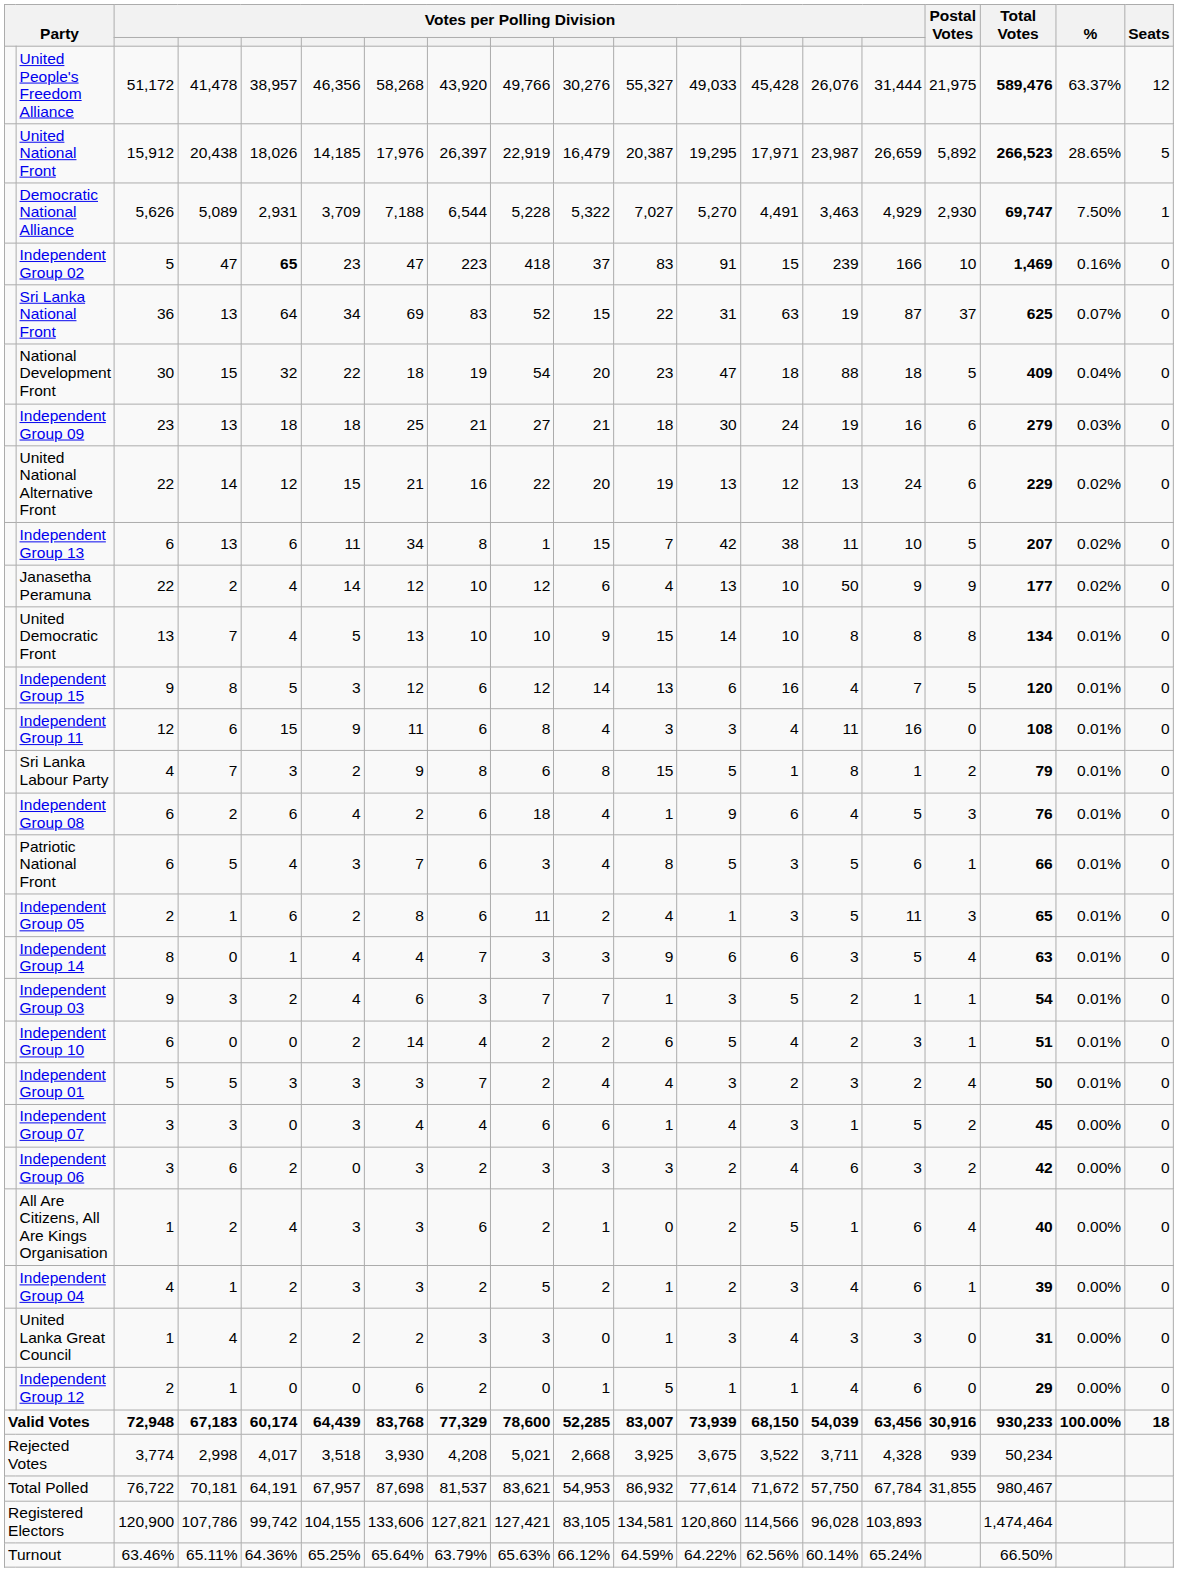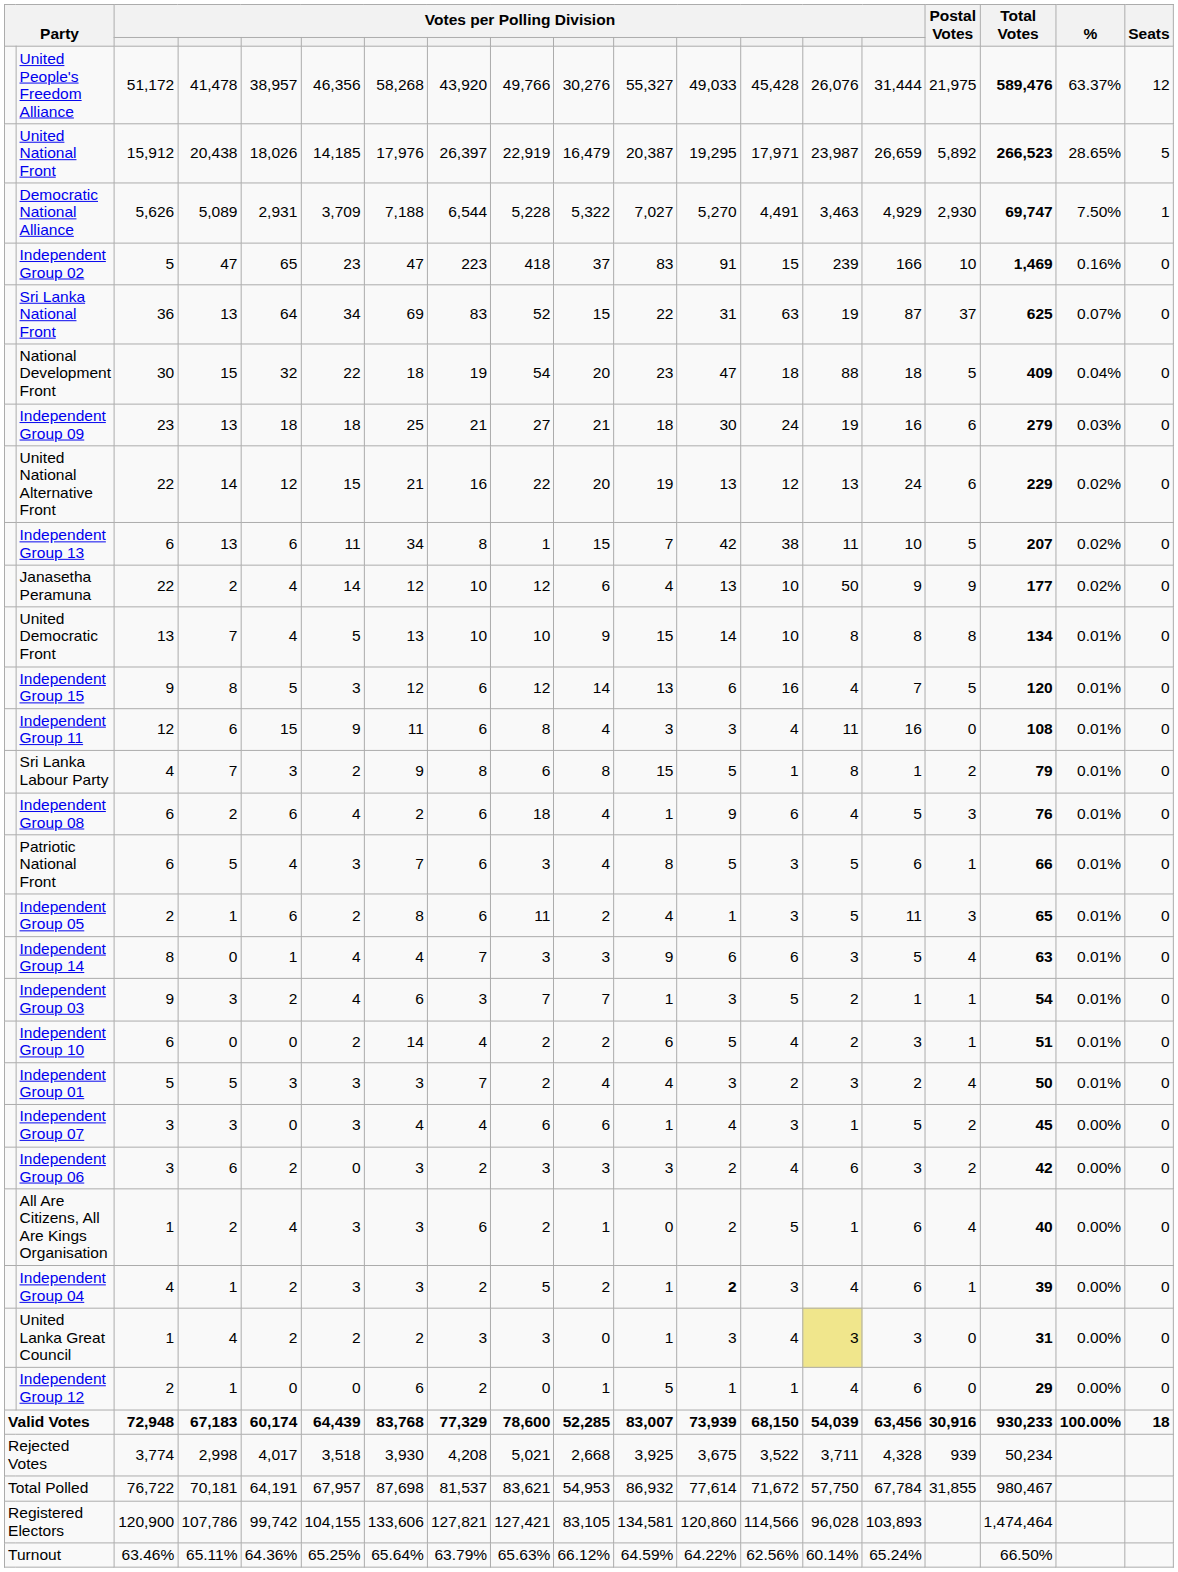(289, 263) bold -> (289, 263) normal
(732, 1286) normal -> (732, 1286) bold
(854, 1337) no background -> (854, 1337) khaki background
